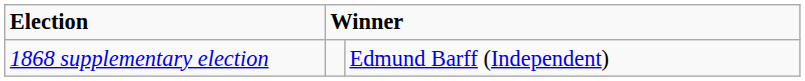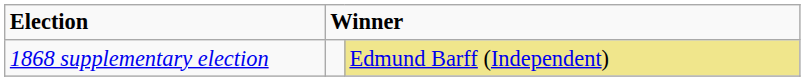(479, 57) no background -> (479, 57) khaki background
